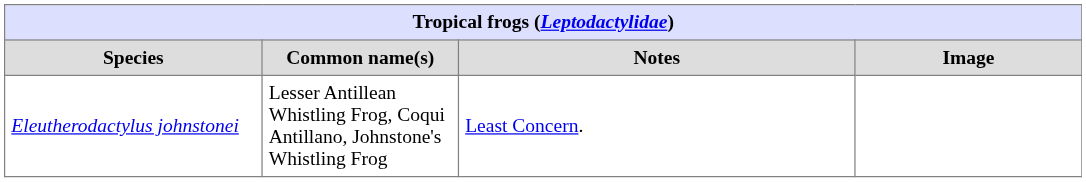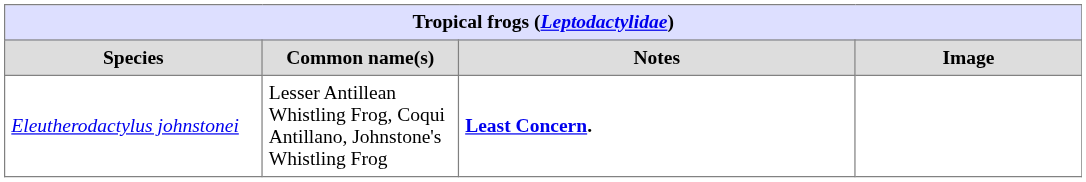(524, 125) normal -> (529, 125) bold
